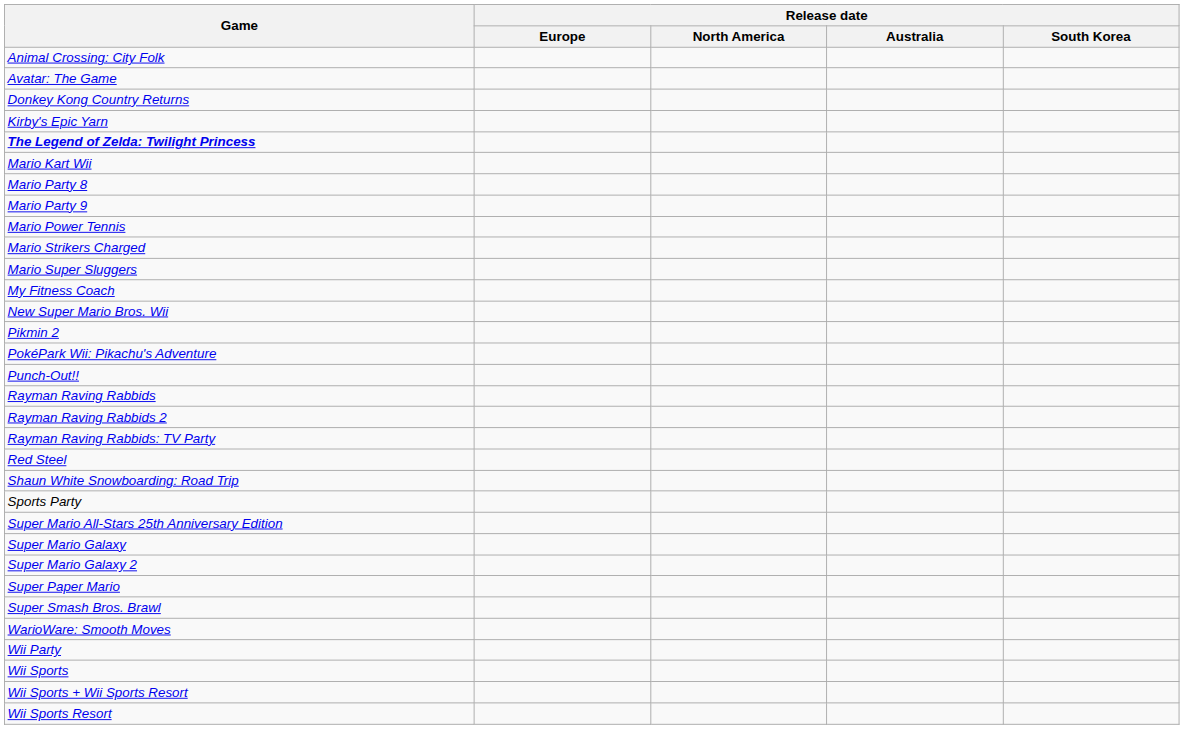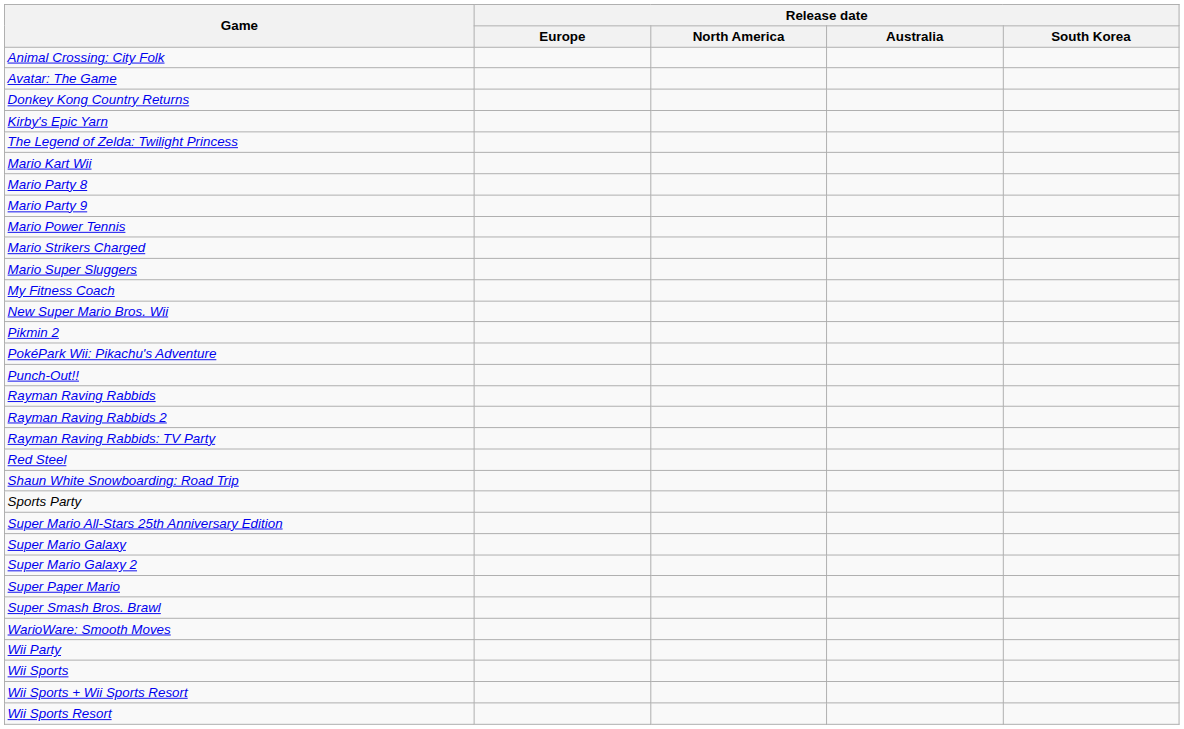(132, 142) bold -> (123, 142) normal
